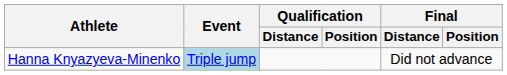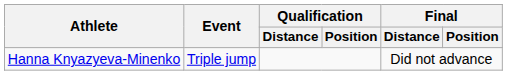(221, 59) lightblue background -> (221, 59) no background
